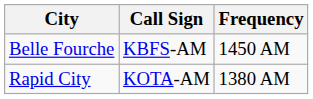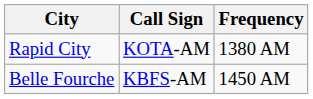rows swapped: (62, 49) <-> (50, 78)
